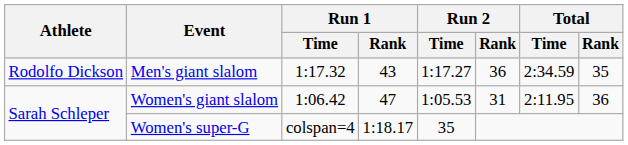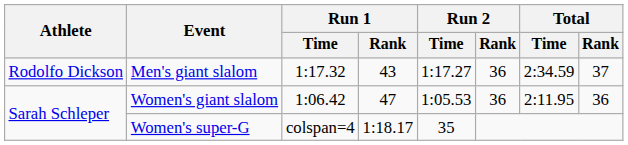(601, 72) 35 -> (601, 72) 37
(498, 99) 31 -> (498, 99) 36
